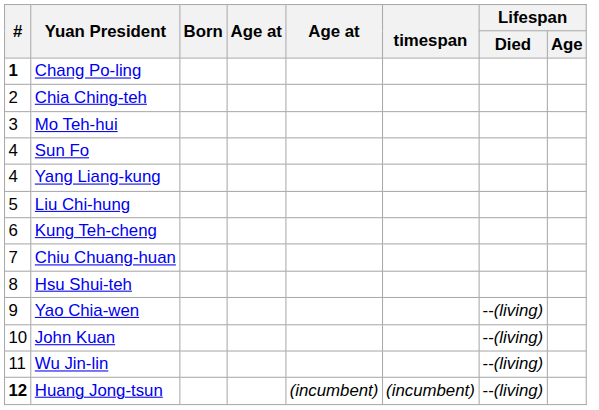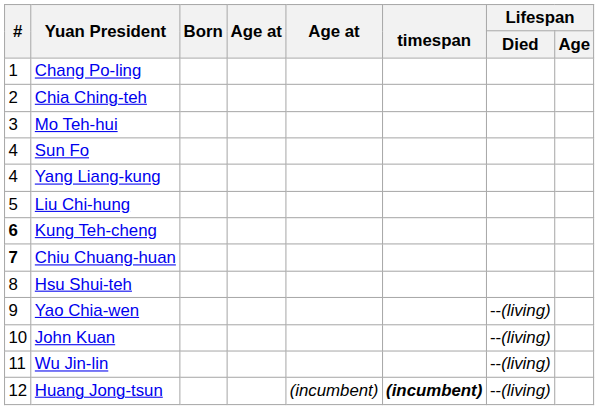(13, 71) bold -> (13, 71) normal
(13, 230) normal -> (13, 230) bold
(13, 257) normal -> (13, 257) bold
(18, 390) bold -> (18, 390) normal
(430, 390) normal -> (434, 390) bold
